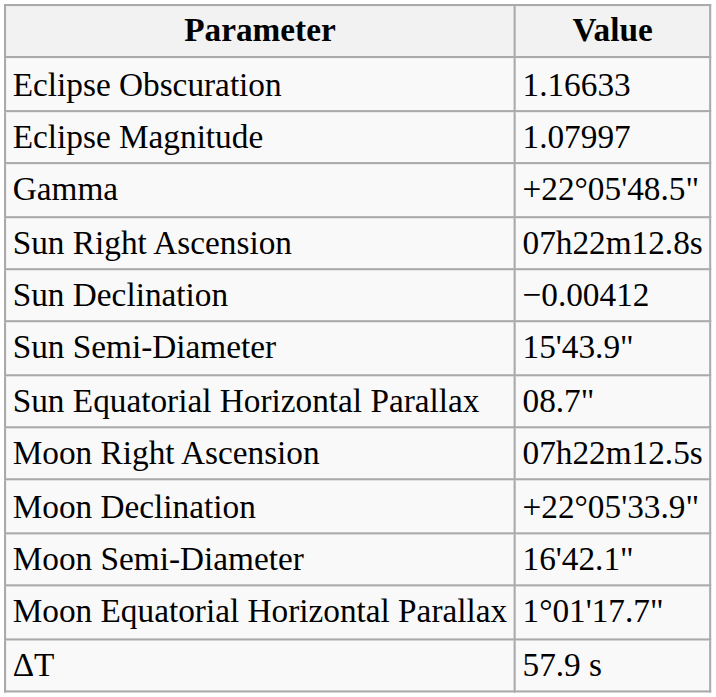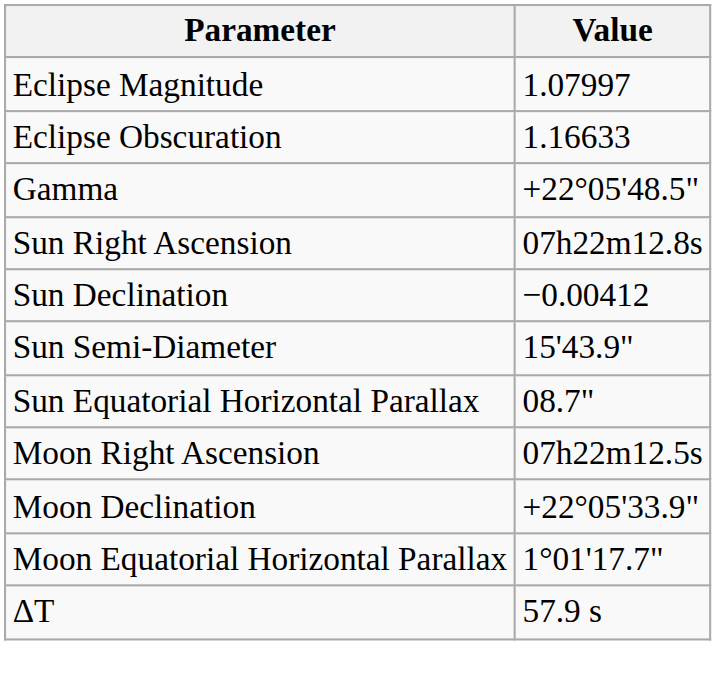rows swapped: (138, 136) <-> (147, 83)
- row: (158, 558)
